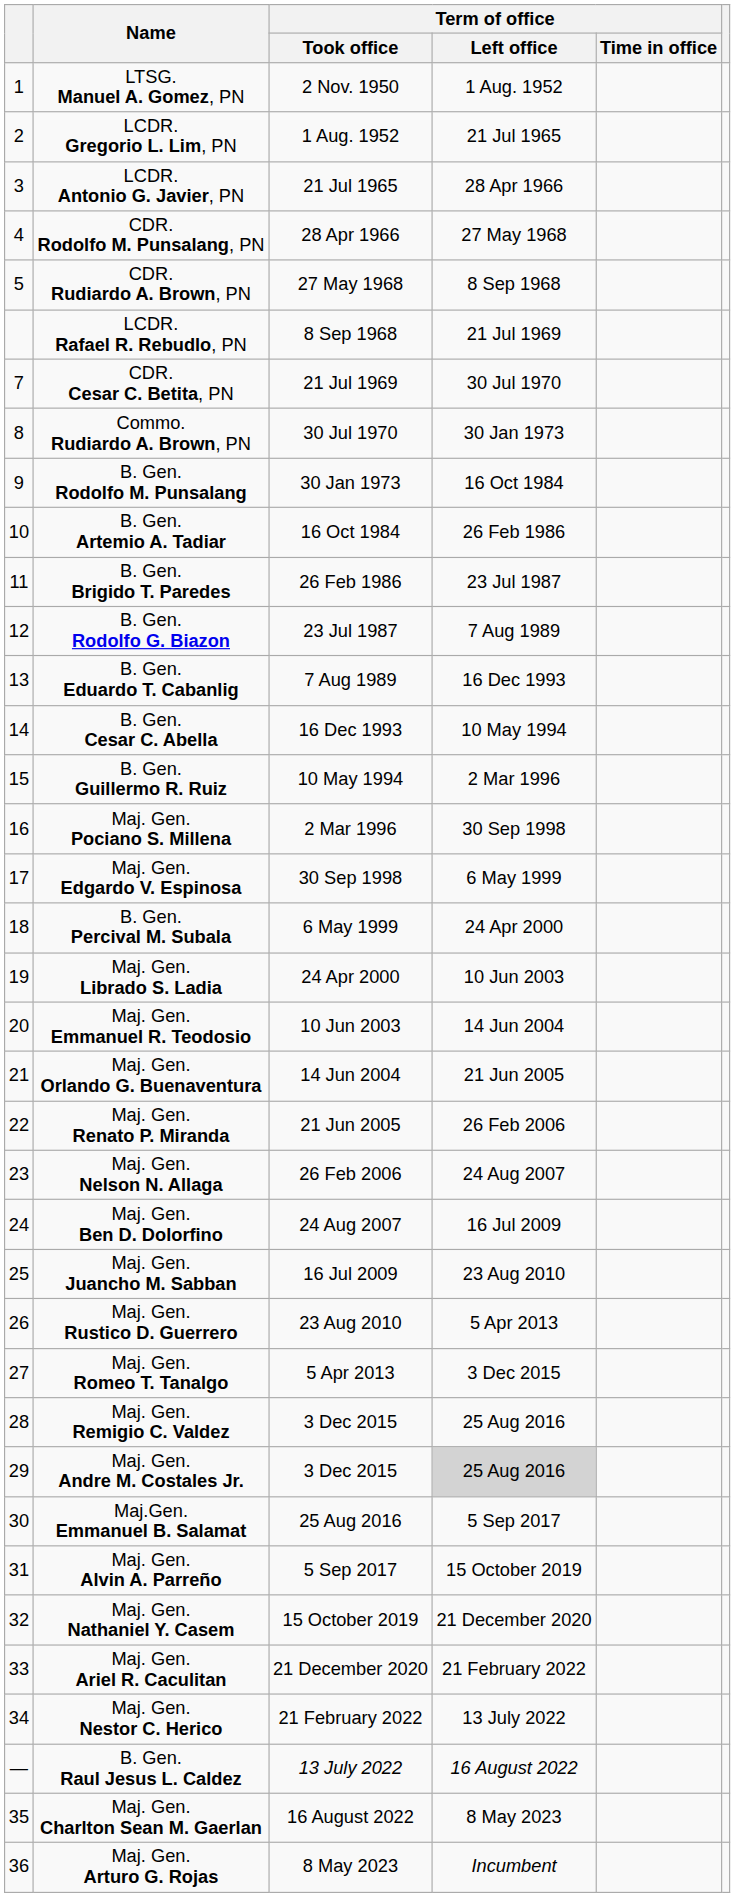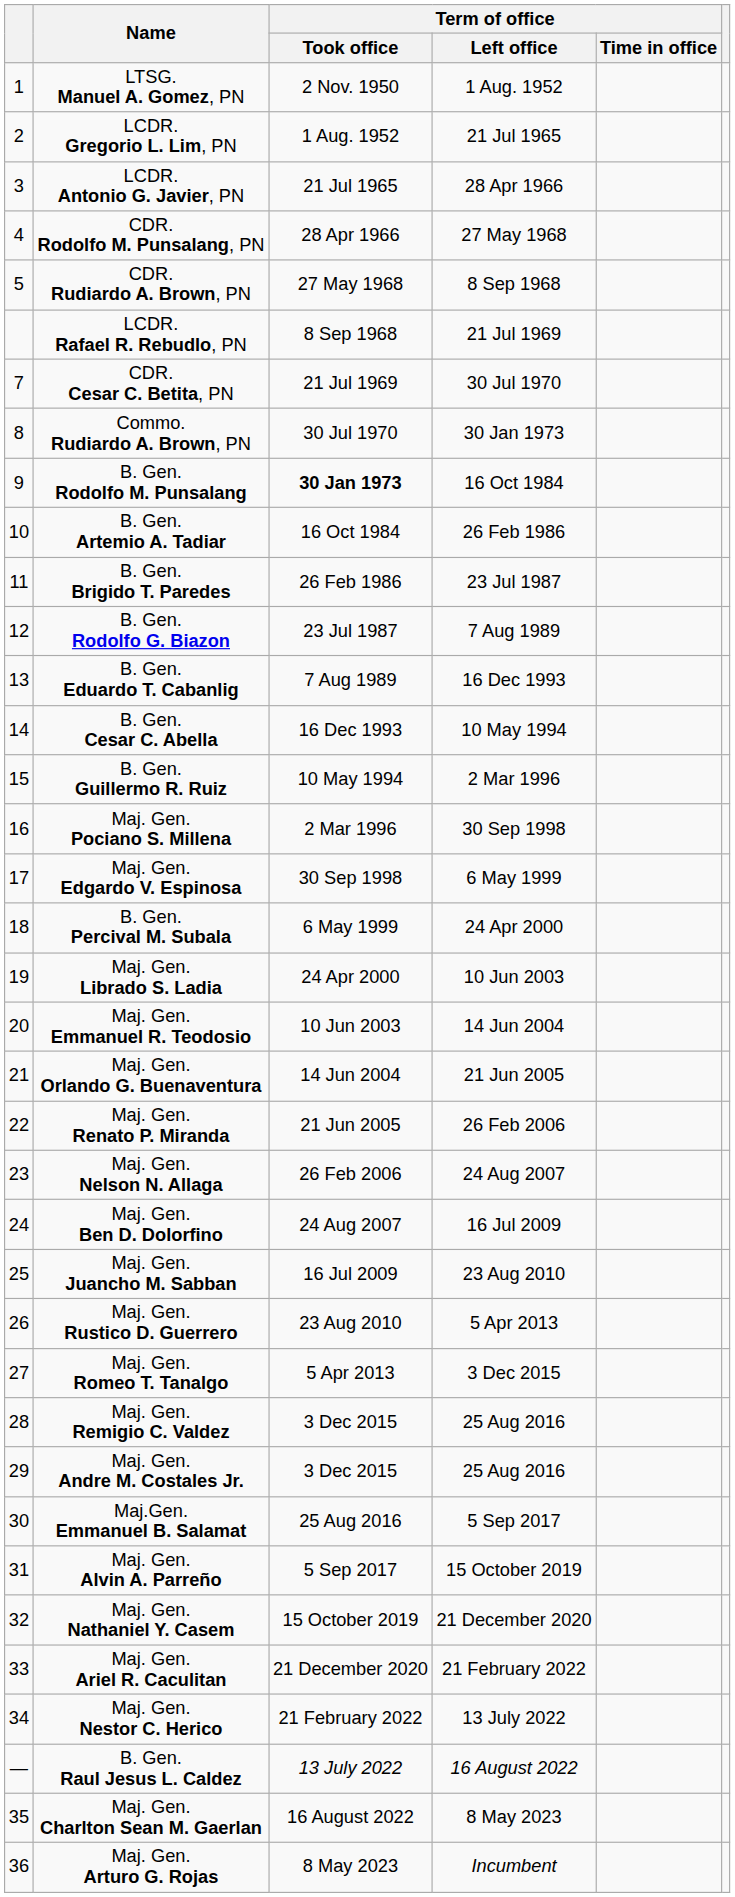(350, 482) normal -> (350, 482) bold
(514, 1471) lightgrey background -> (514, 1471) no background
